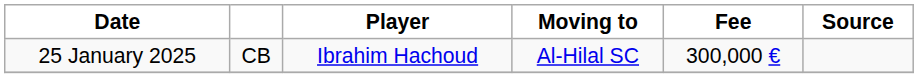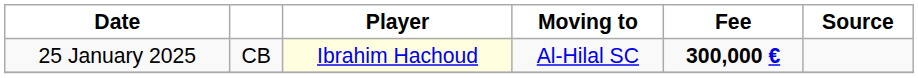(398, 55) no background -> (398, 55) lightyellow background
(733, 55) normal -> (733, 55) bold
